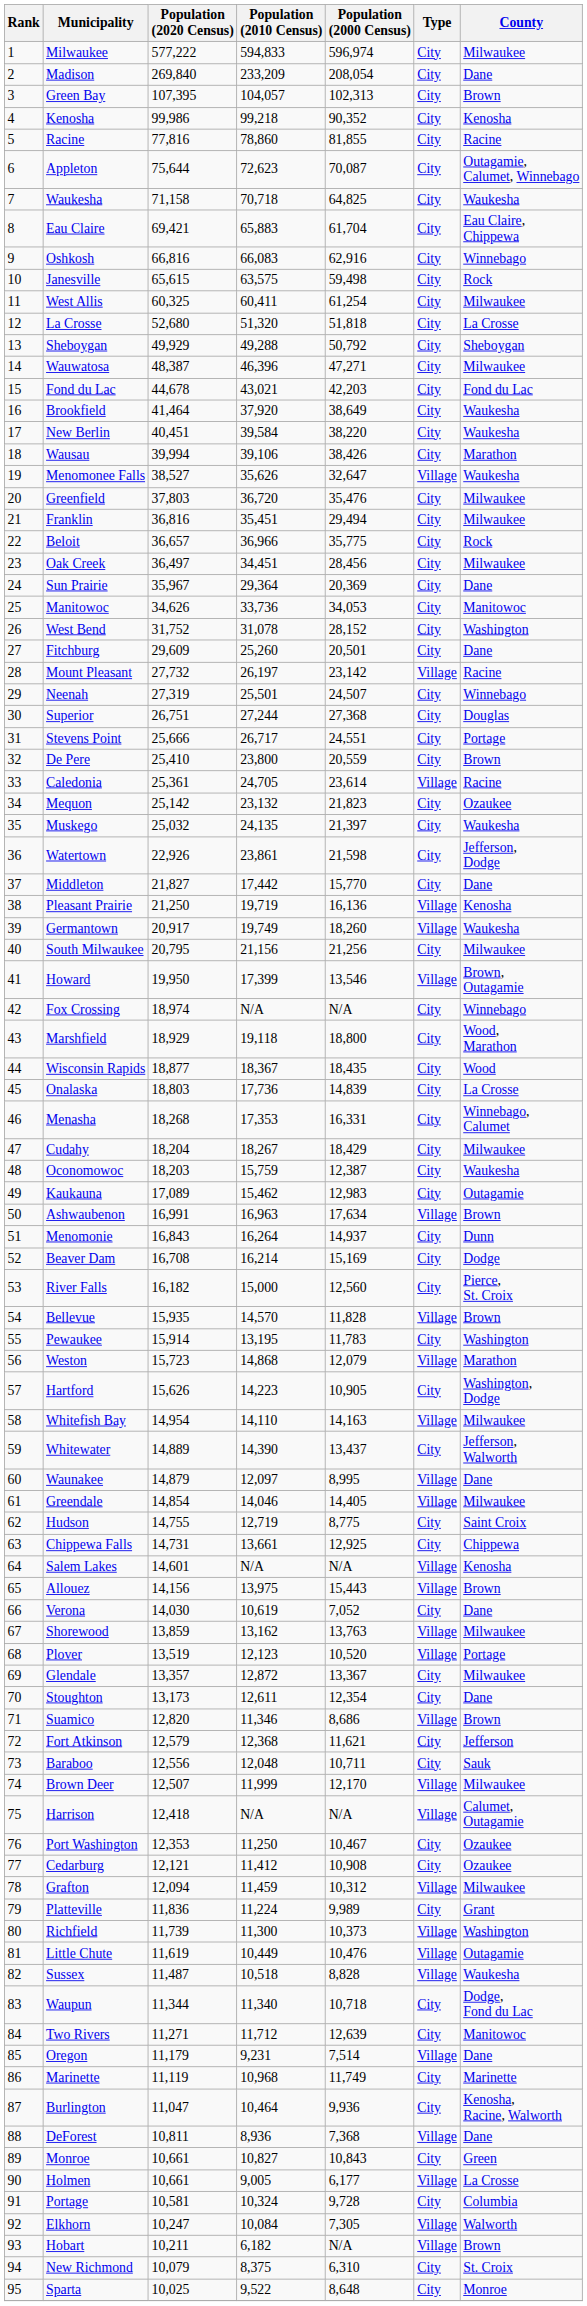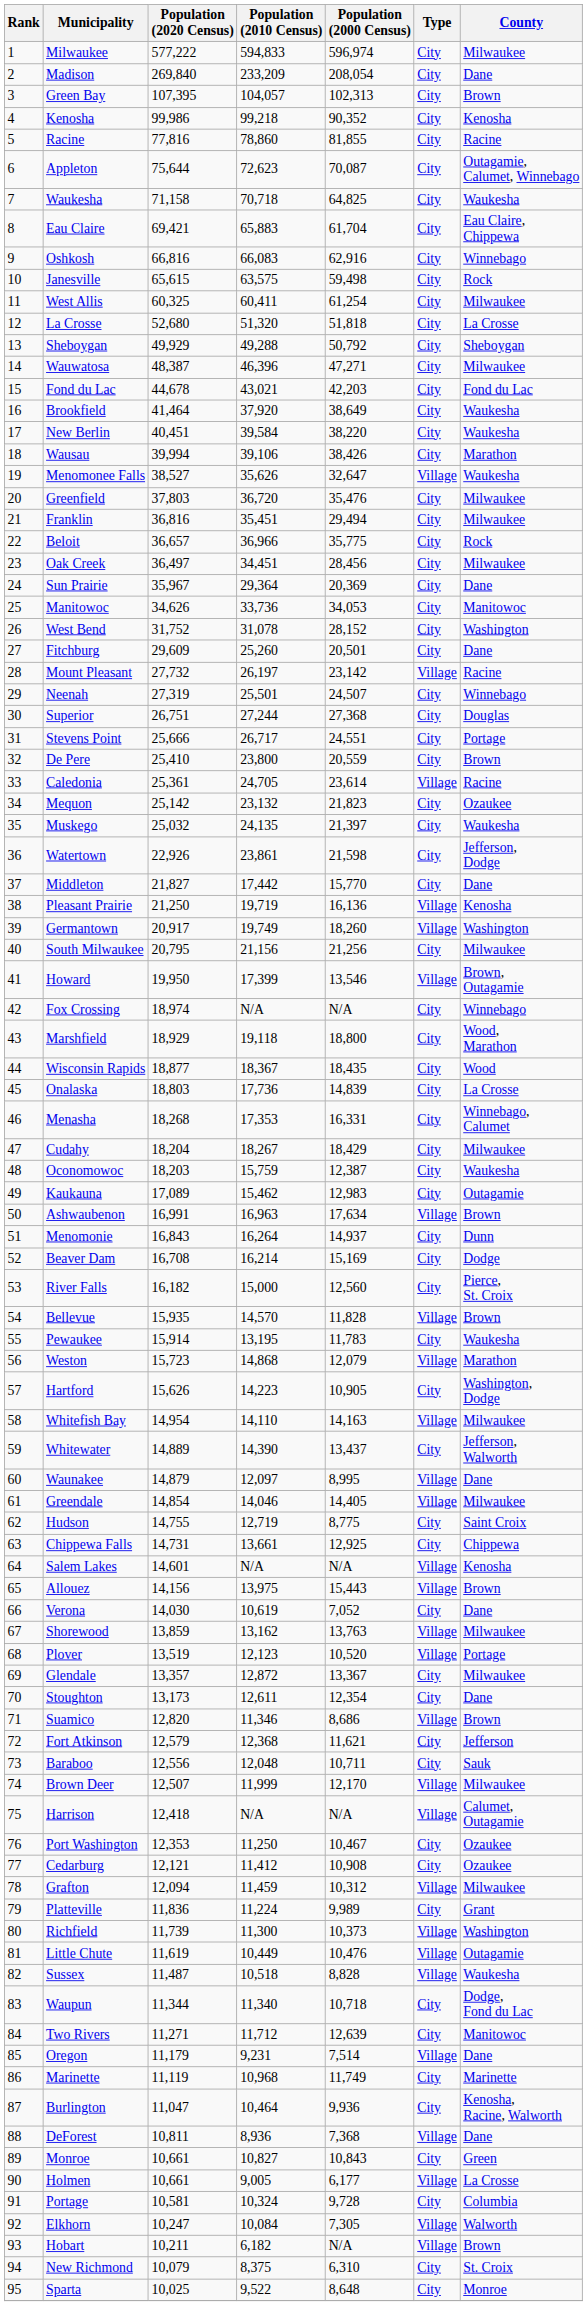(491, 928) Waukesha -> (496, 928) Washington
(496, 1339) Washington -> (491, 1339) Waukesha
